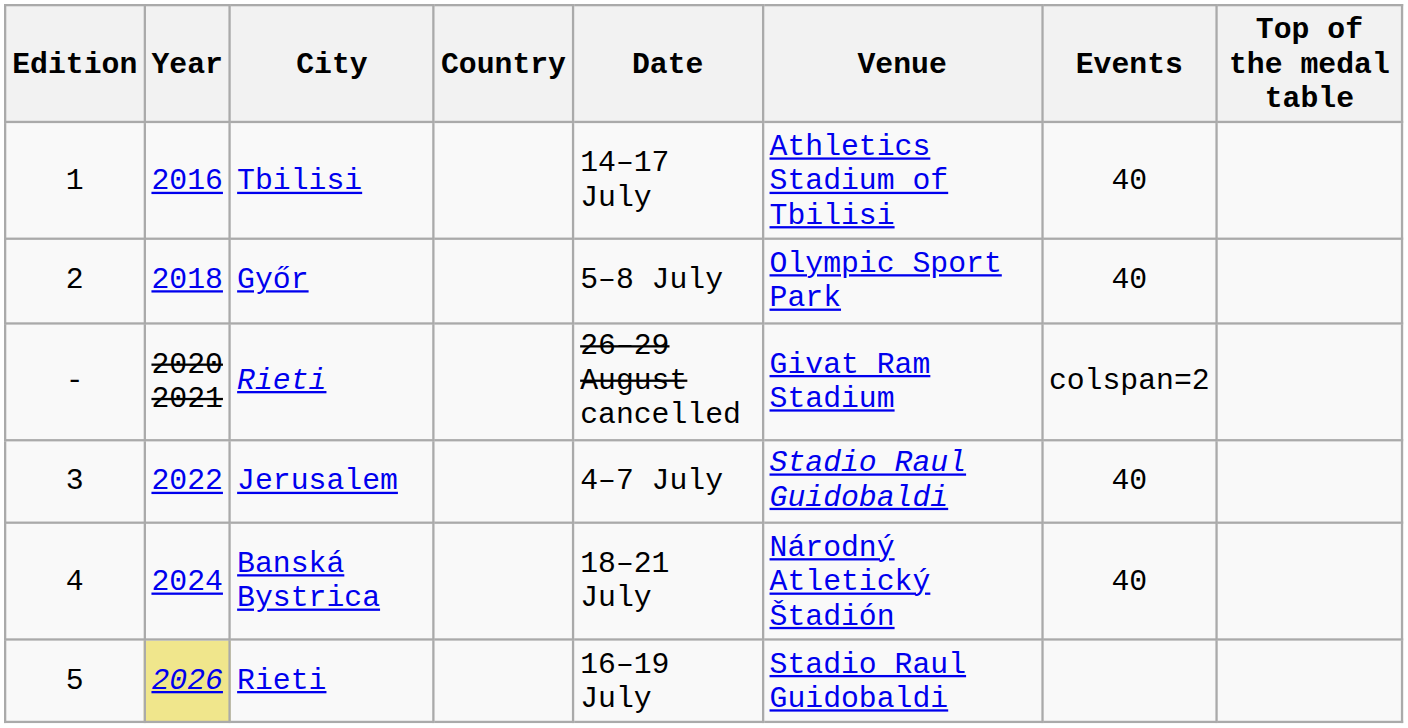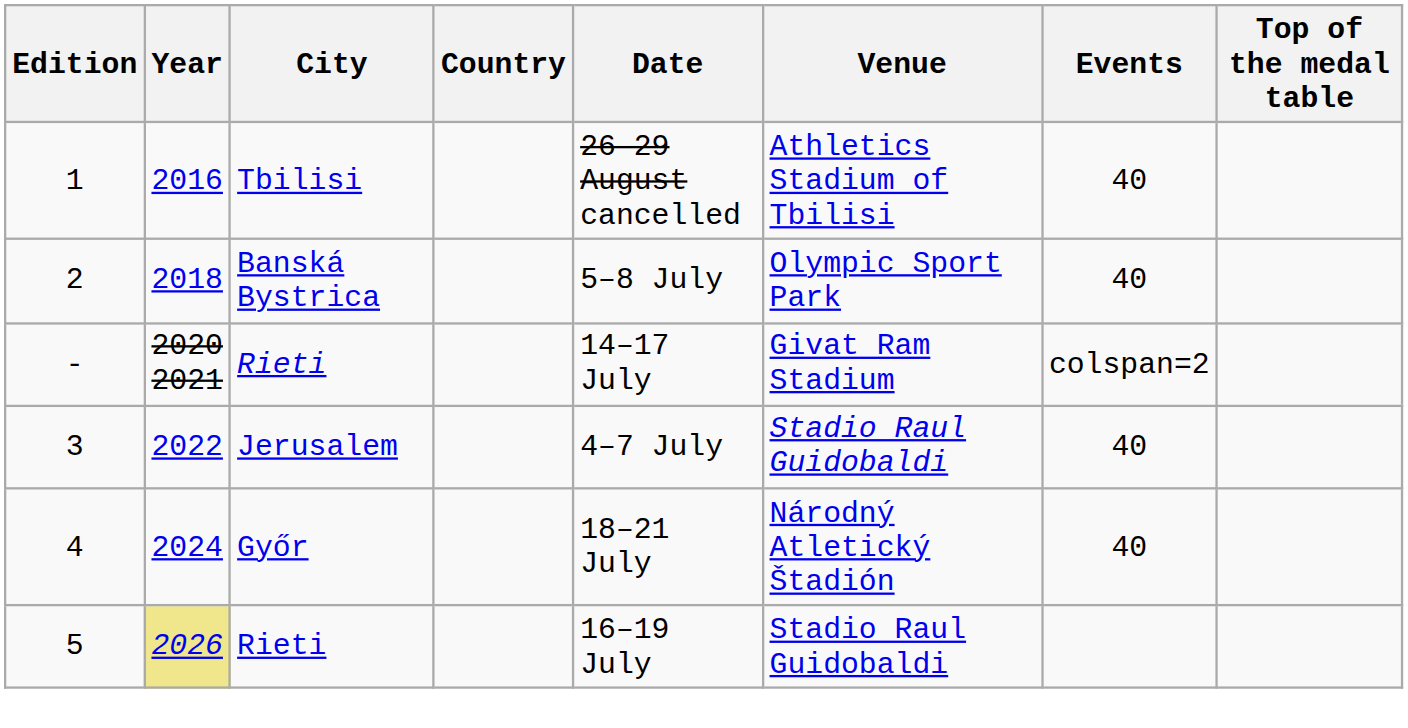(625, 181) 14–17 July -> (661, 181) 26–29 August cancelled
(273, 281) Győr -> (309, 281) Banská Bystrica
(661, 381) 26–29 August cancelled -> (625, 364) 14–17 July
(309, 581) Banská Bystrica -> (273, 547) Győr
